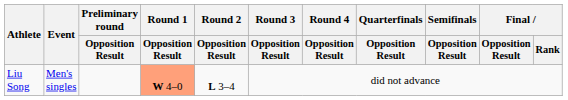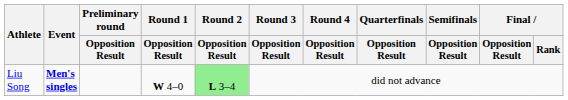(61, 80) normal -> (62, 80) bold
(167, 87) lightsalmon background -> (168, 87) no background
(221, 87) no background -> (222, 87) lightgreen background
